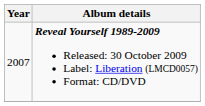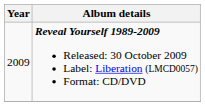(18, 62) 2007 -> (18, 62) 2009
